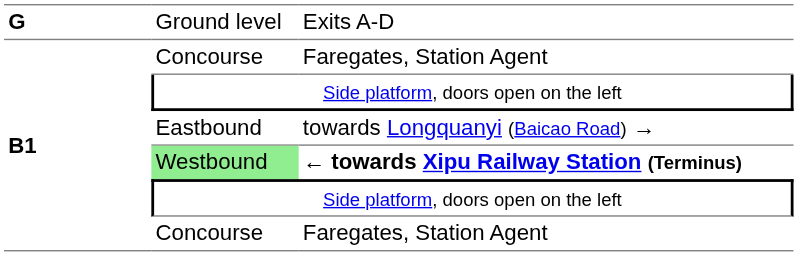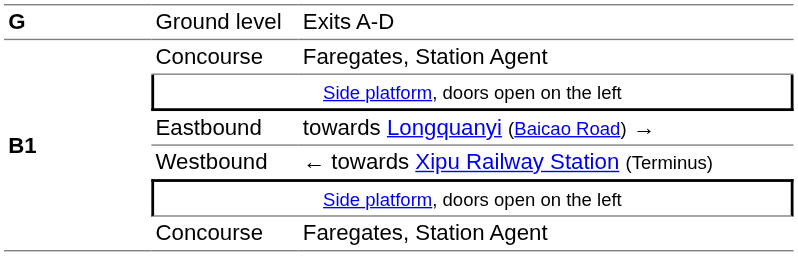(212, 162) lightgreen background -> (212, 162) no background
(522, 162) bold -> (508, 162) normal
